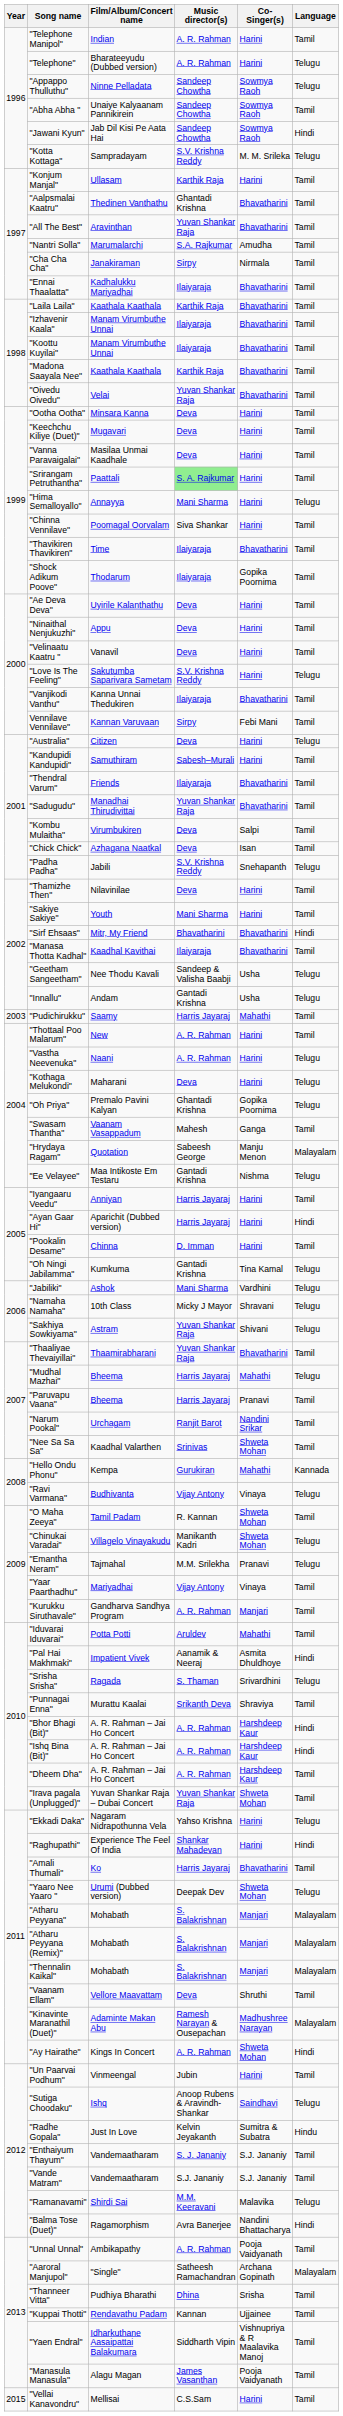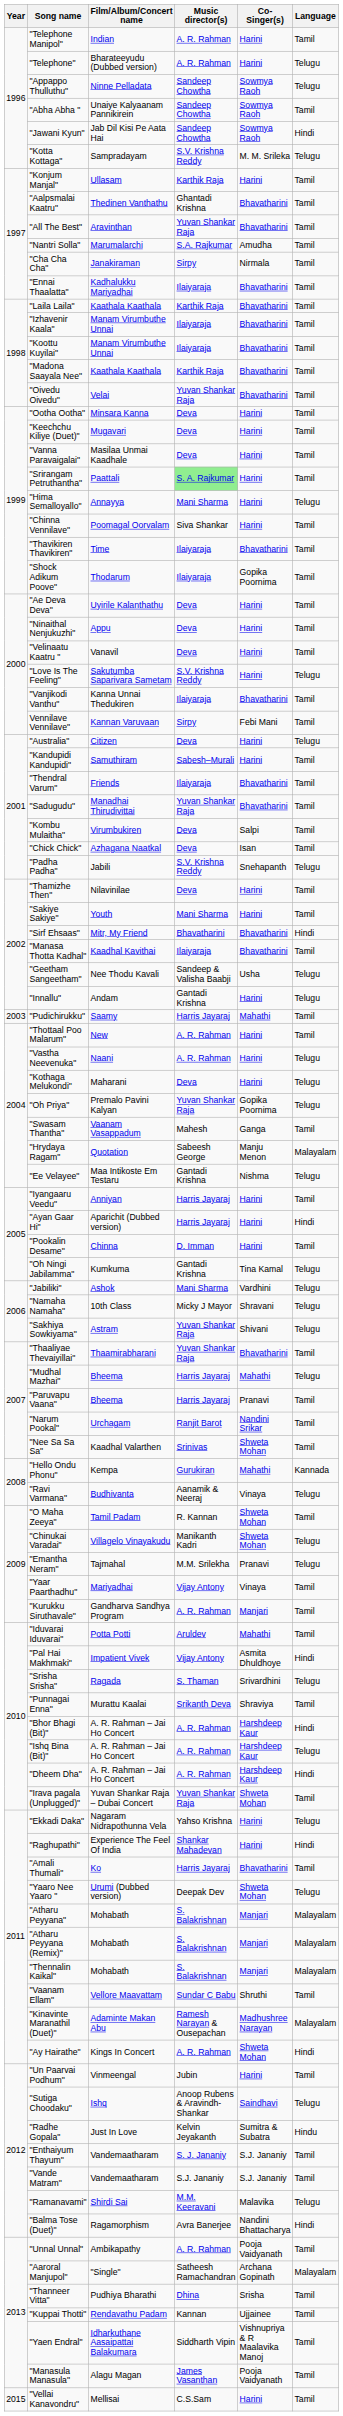(250, 998) Usha -> (251, 998) Harini
(194, 1105) Ghantadi Krishna -> (206, 1105) Yuvan Shankar Raja
(200, 1494) Vijay Antony -> (197, 1494) Aanamik & Neeraj
(197, 1658) Aanamik & Neeraj -> (200, 1658) Vijay Antony
(304, 1751) Hindi -> (307, 1751) Telugu
(305, 1775) Tamil -> (304, 1775) Hindi
(187, 1995) Deva -> (206, 1995) Sundar C Babu
